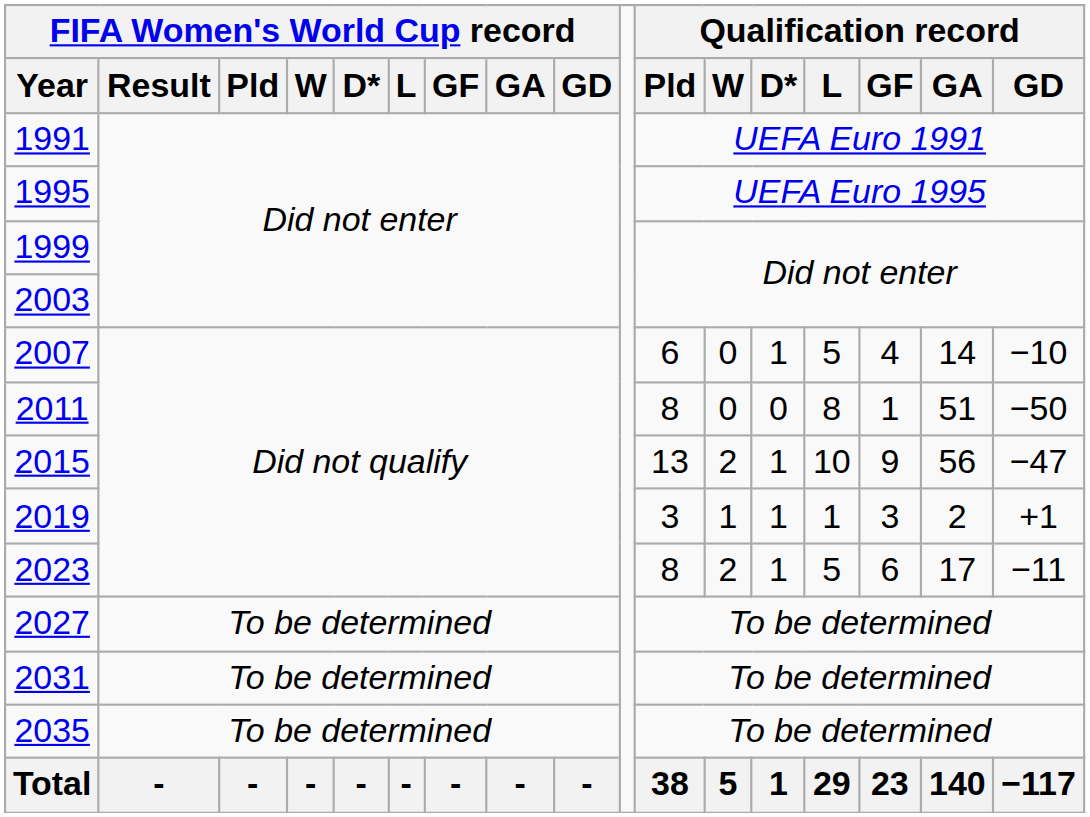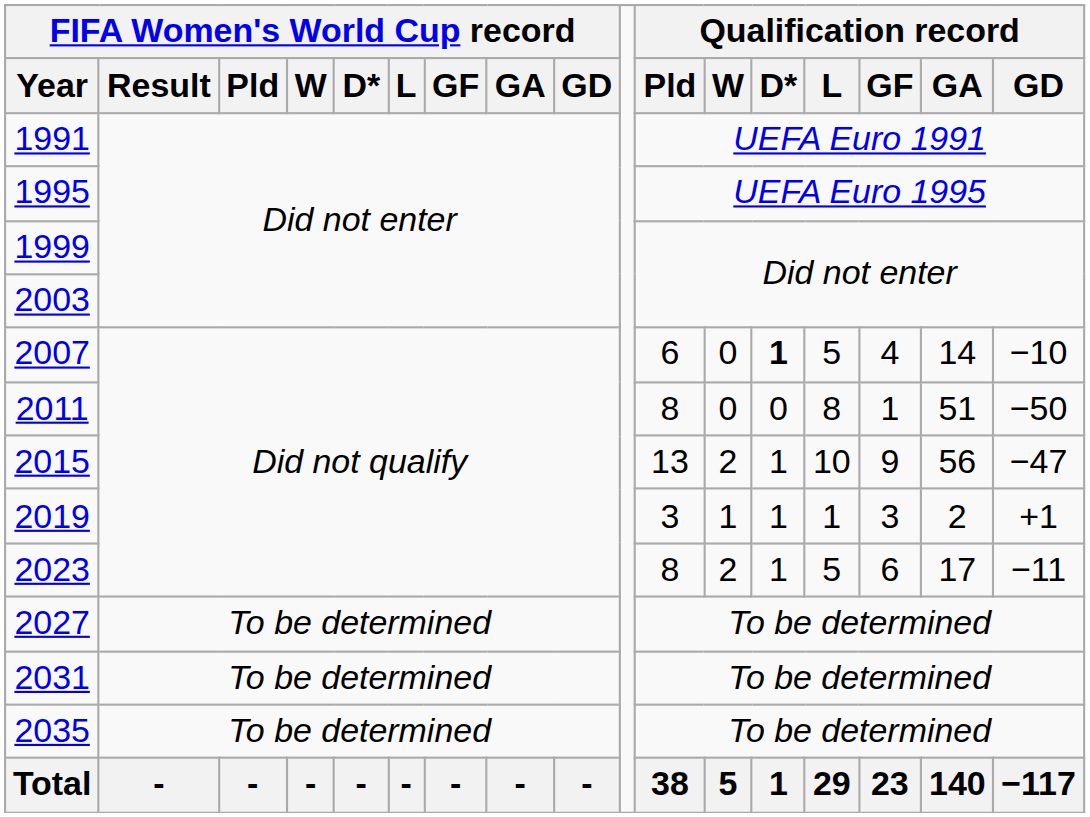(778, 354) normal -> (778, 354) bold
